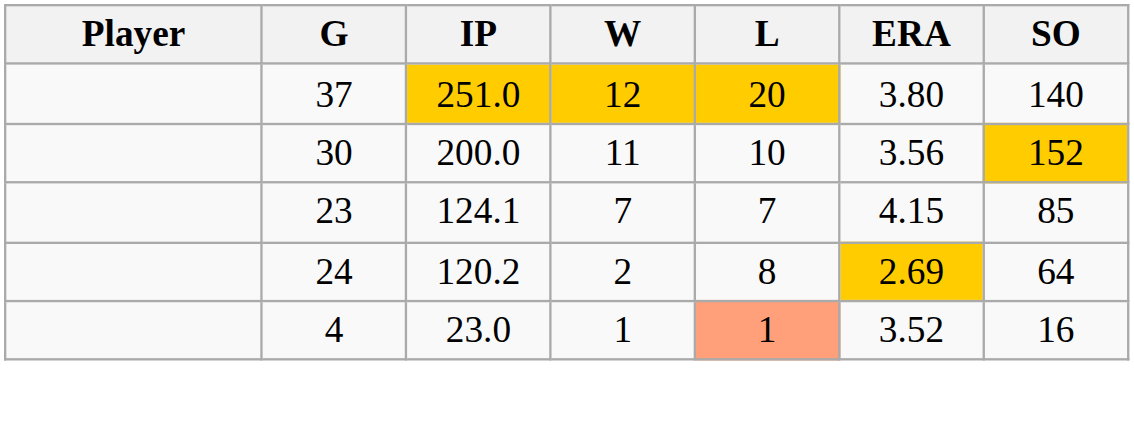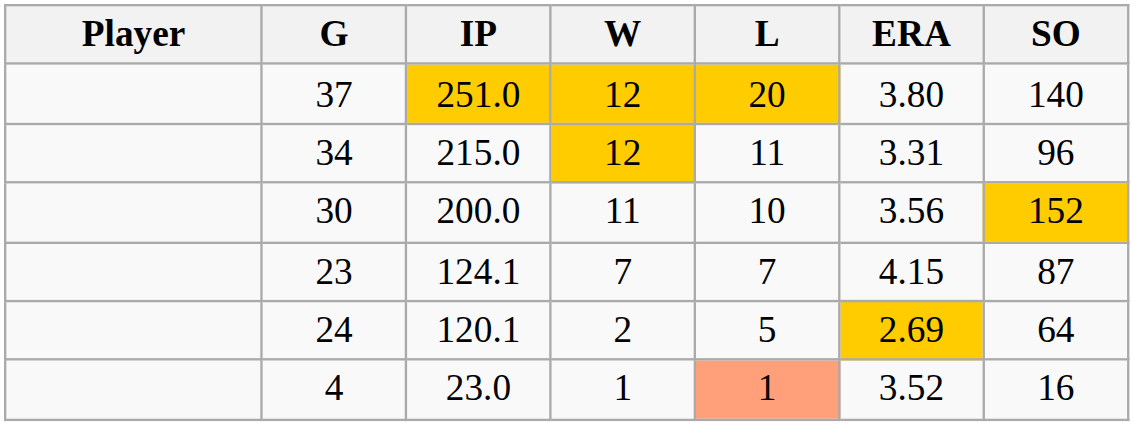+ row: (334, 152)
(1056, 211) 85 -> (1056, 270) 87
(478, 270) 120.2 -> (478, 329) 120.1
(767, 270) 8 -> (767, 329) 5
